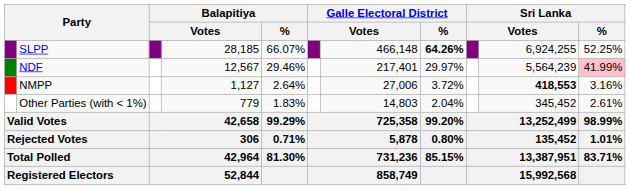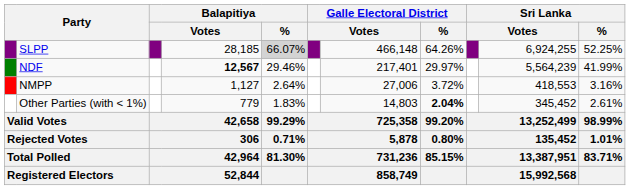(286, 49) no background -> (286, 49) lightgrey background
(444, 49) bold -> (444, 49) normal
(242, 67) normal -> (242, 67) bold
(603, 67) pink background -> (603, 67) no background
(556, 85) bold -> (556, 85) normal
(448, 103) normal -> (448, 103) bold
